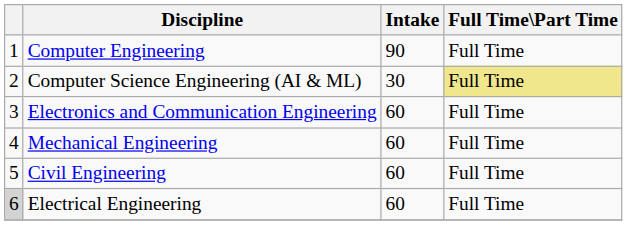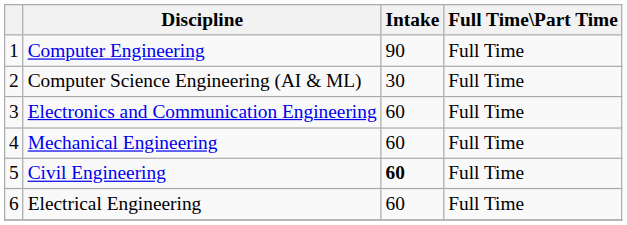(486, 81) khaki background -> (486, 81) no background
(395, 173) normal -> (395, 173) bold
(14, 204) lightgrey background -> (14, 204) no background
